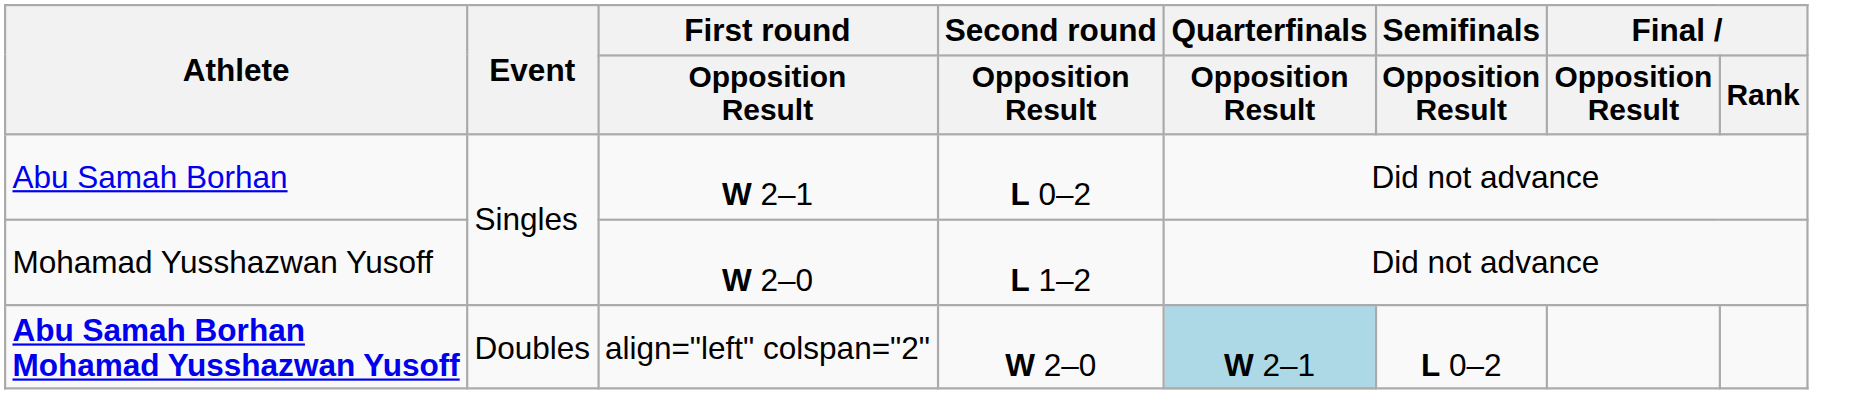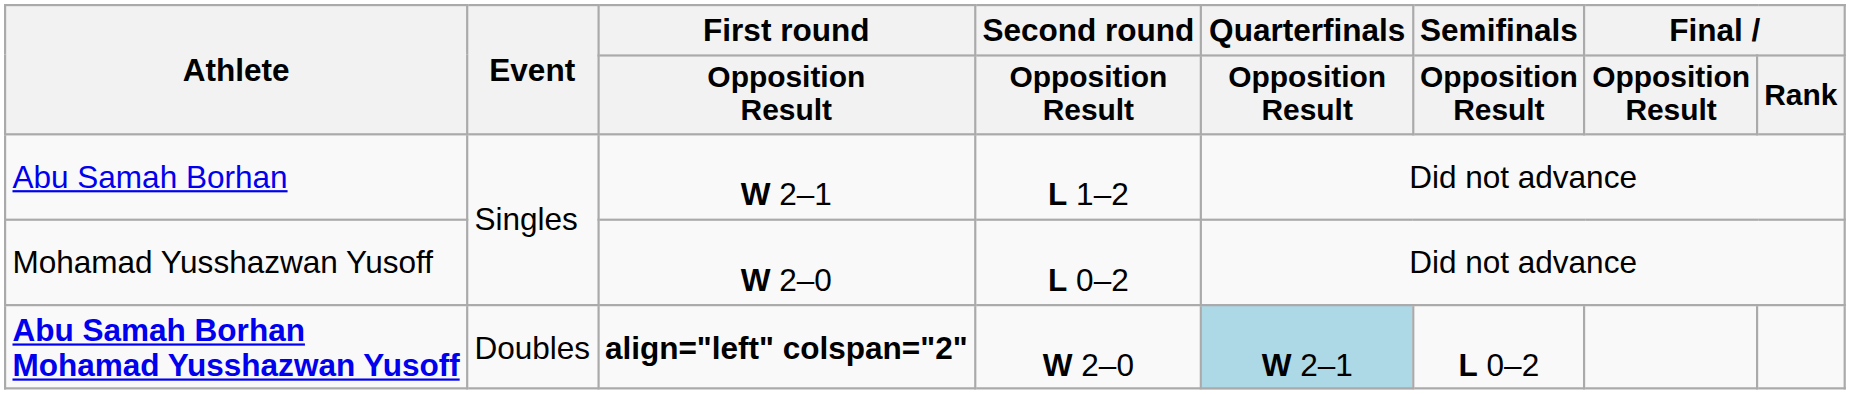(1051, 195) L 0–2 -> (1088, 195) L 1–2
(1051, 280) L 1–2 -> (1088, 280) L 0–2
(767, 347) normal -> (786, 347) bold
